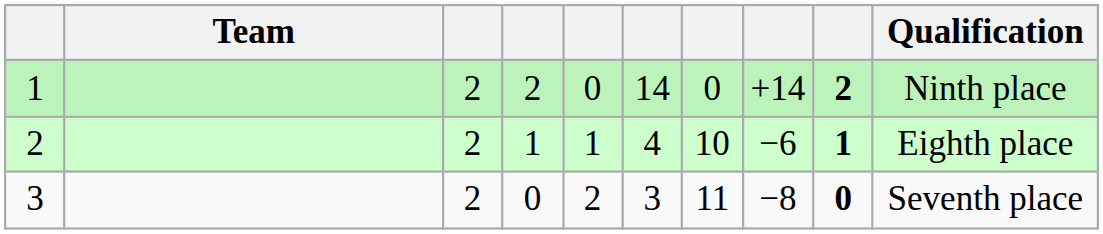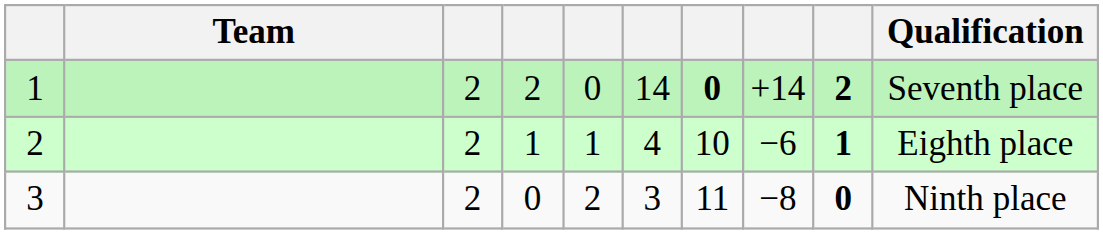(712, 87) normal -> (712, 87) bold
(985, 87) Ninth place -> (985, 87) Seventh place
(985, 198) Seventh place -> (985, 198) Ninth place
